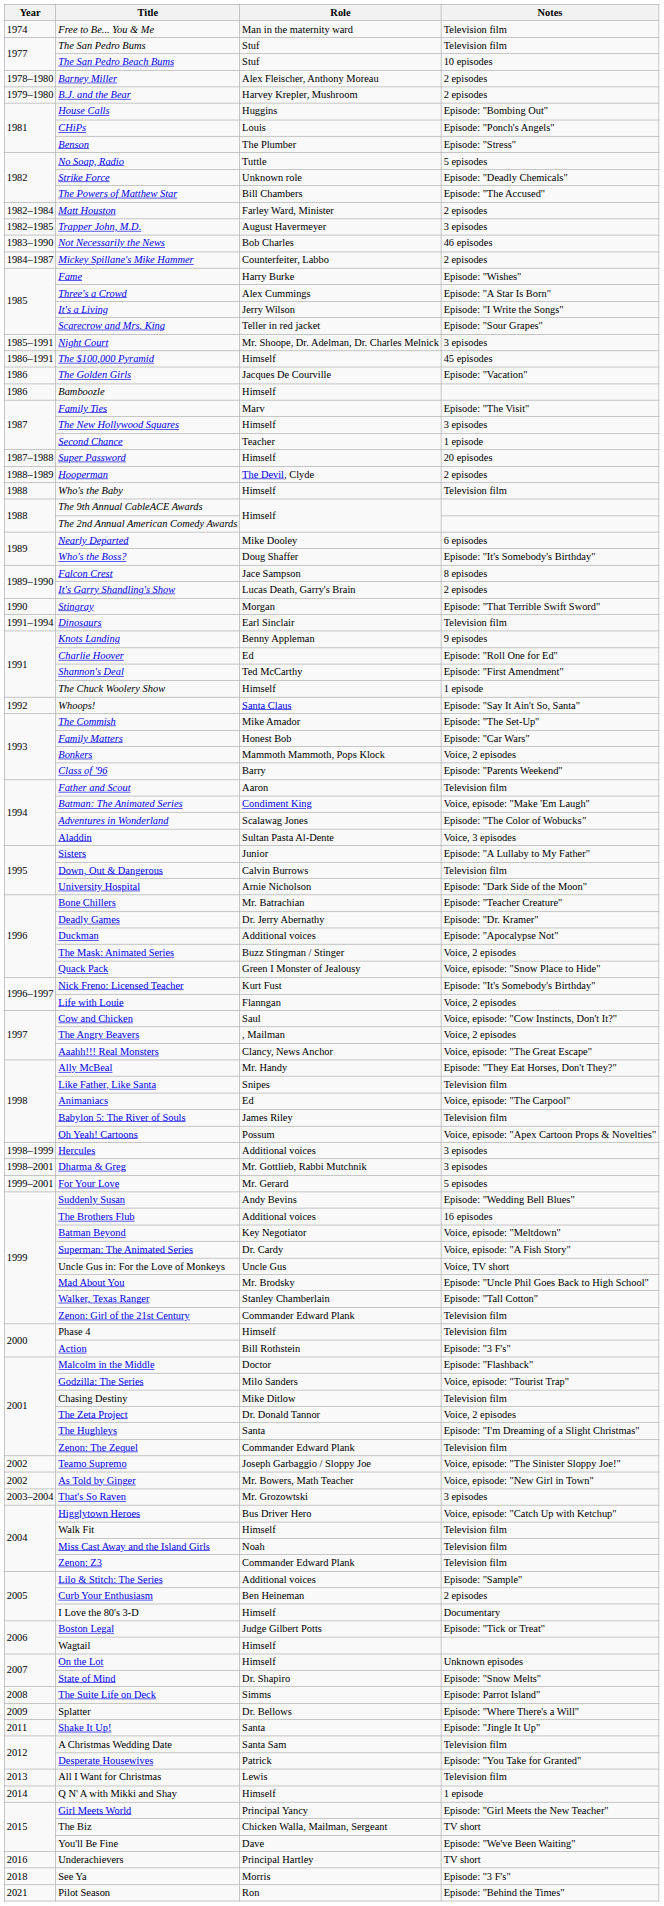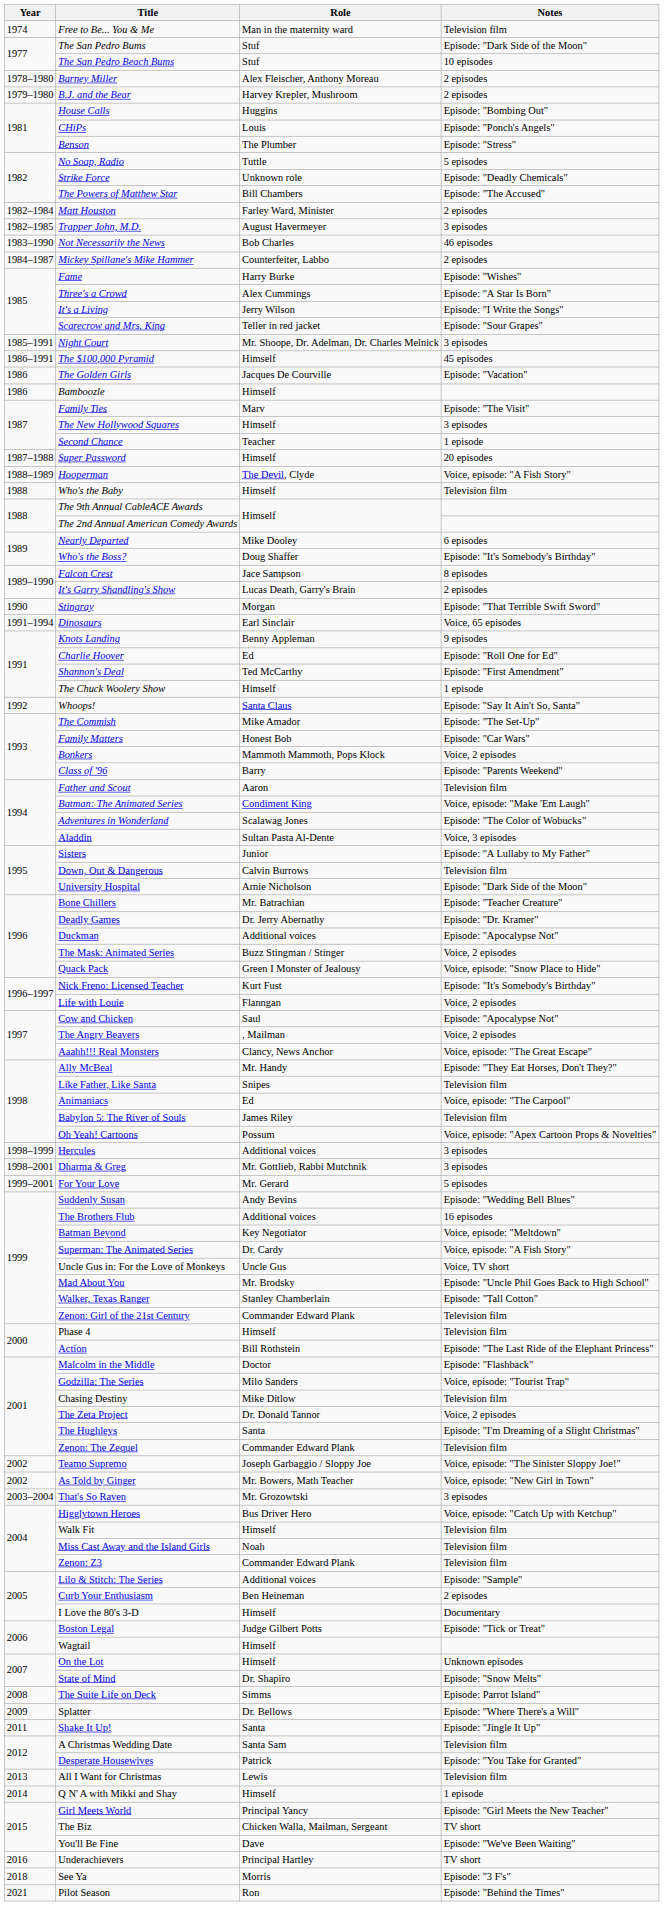(475, 45) Television film -> (515, 45) Episode: "Dark Side of the Moon"
(465, 474) 2 episodes -> (507, 474) Voice, episode: "A Fish Story"
(475, 623) Television film -> (482, 623) Voice, 65 episodes
(530, 1018) Voice, episode: "Cow Instincts, Don't It?" -> (501, 1018) Episode: "Apocalypse Not"
(477, 1348) Episode: "3 F's" -> (549, 1348) Episode: "The Last Ride of the Elephant Princess"
